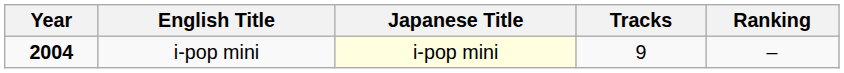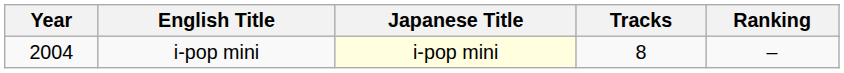(51, 52) bold -> (51, 52) normal
(641, 52) 9 -> (641, 52) 8
